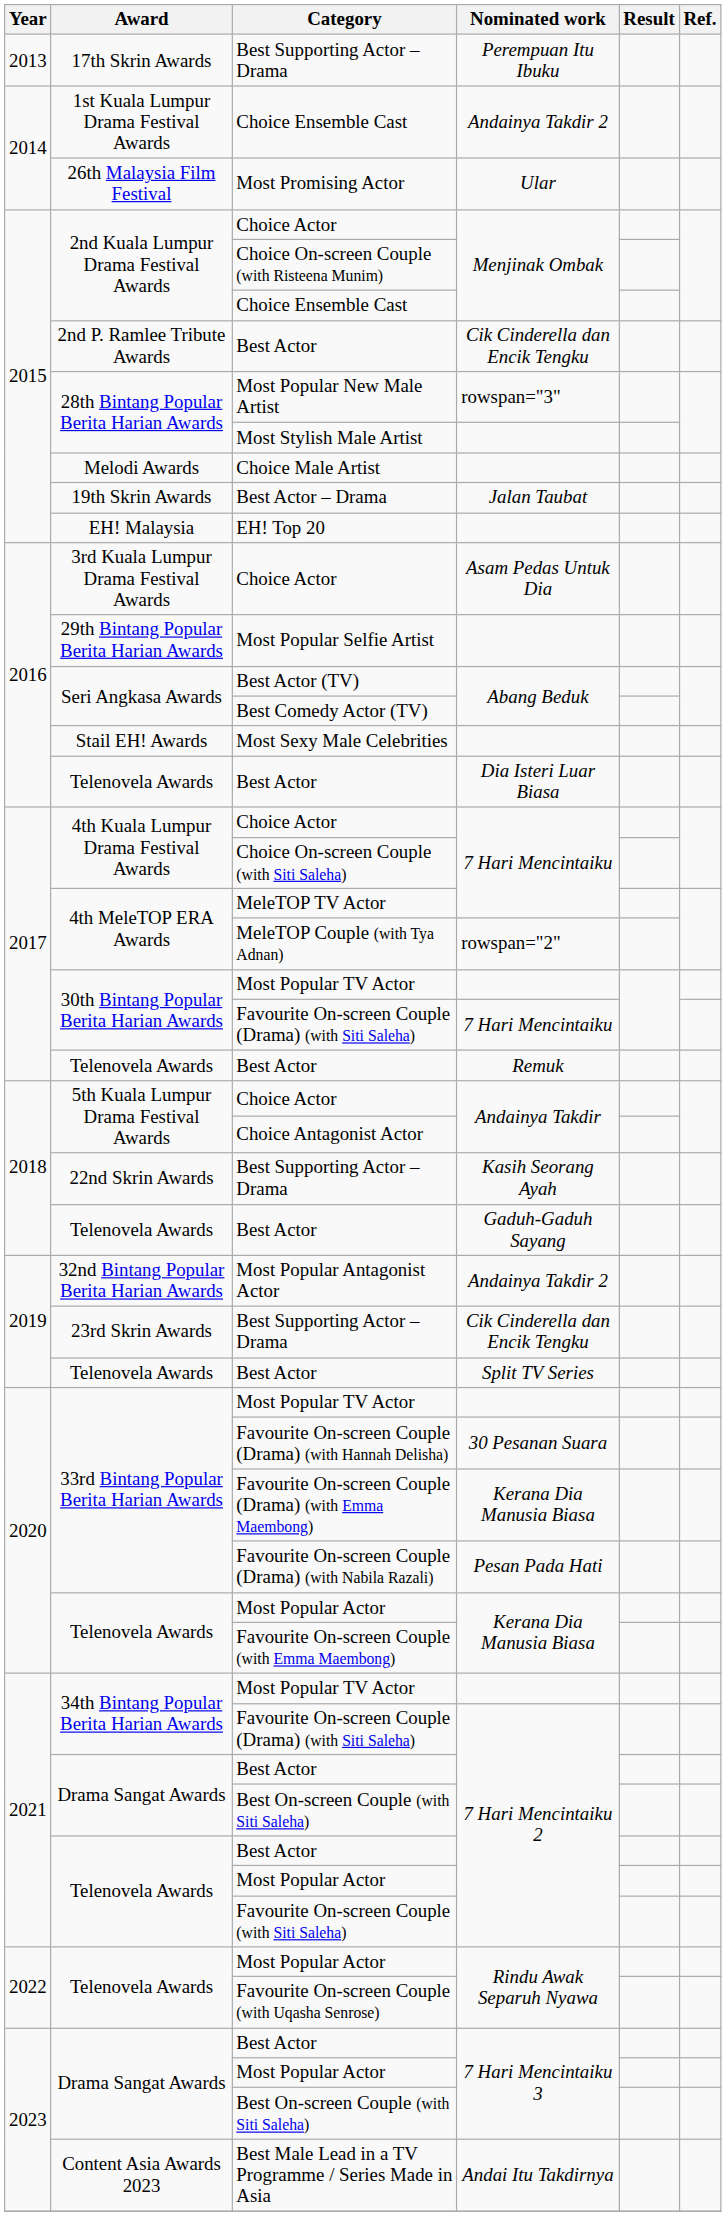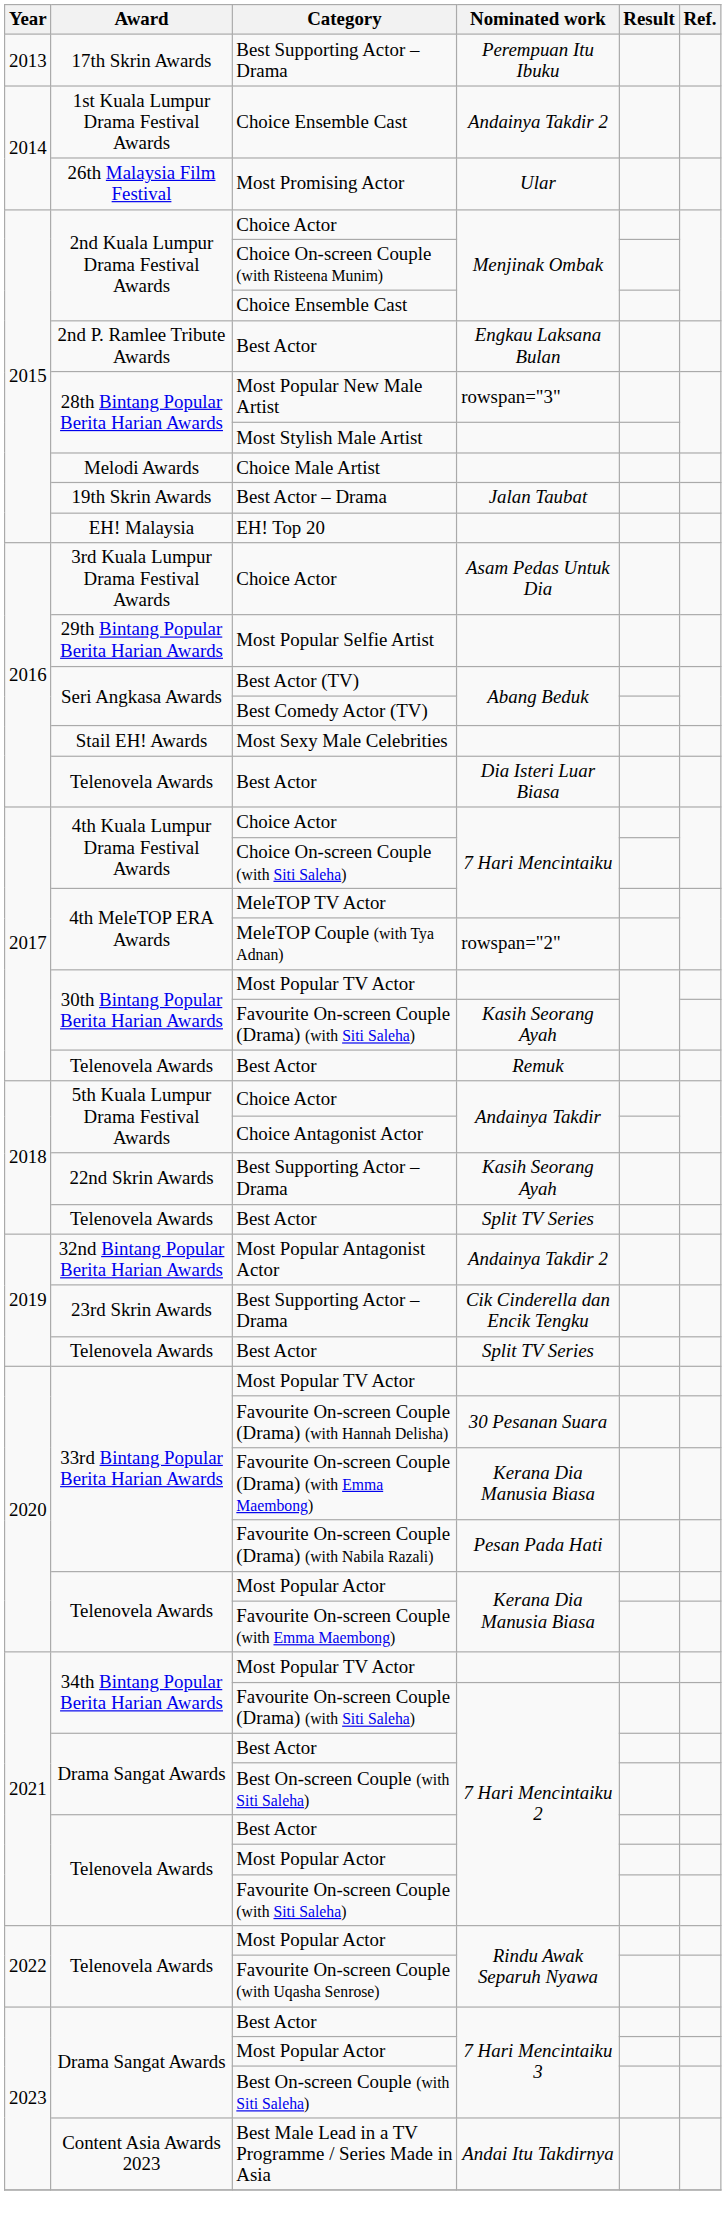(538, 345) Cik Cinderella dan Encik Tengku -> (538, 345) Engkau Laksana Bulan
(538, 1024) 7 Hari Mencintaiku -> (538, 1024) Kasih Seorang Ayah
(538, 1229) Gaduh-Gaduh Sayang -> (538, 1218) Split TV Series
